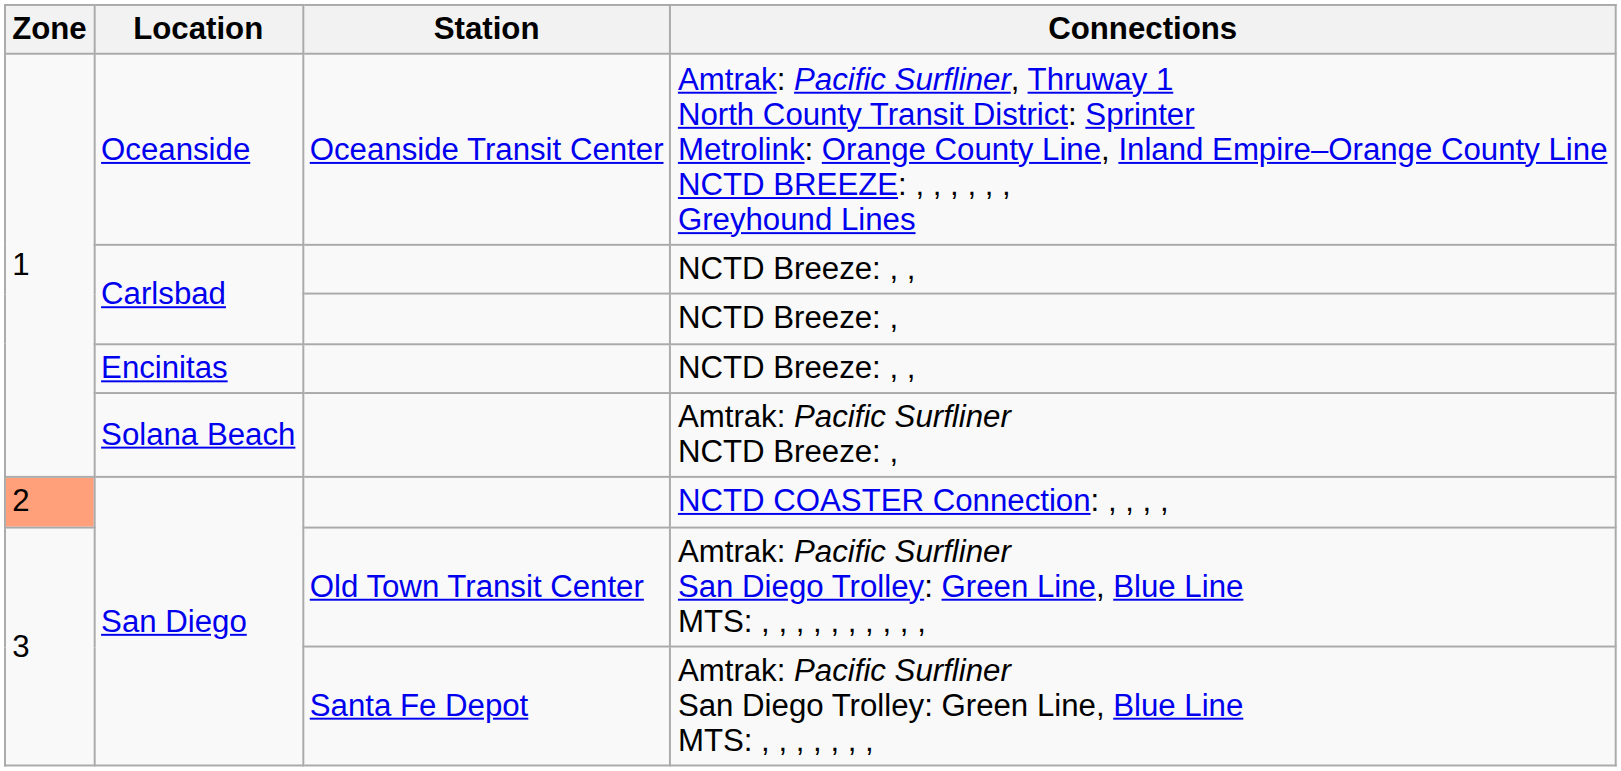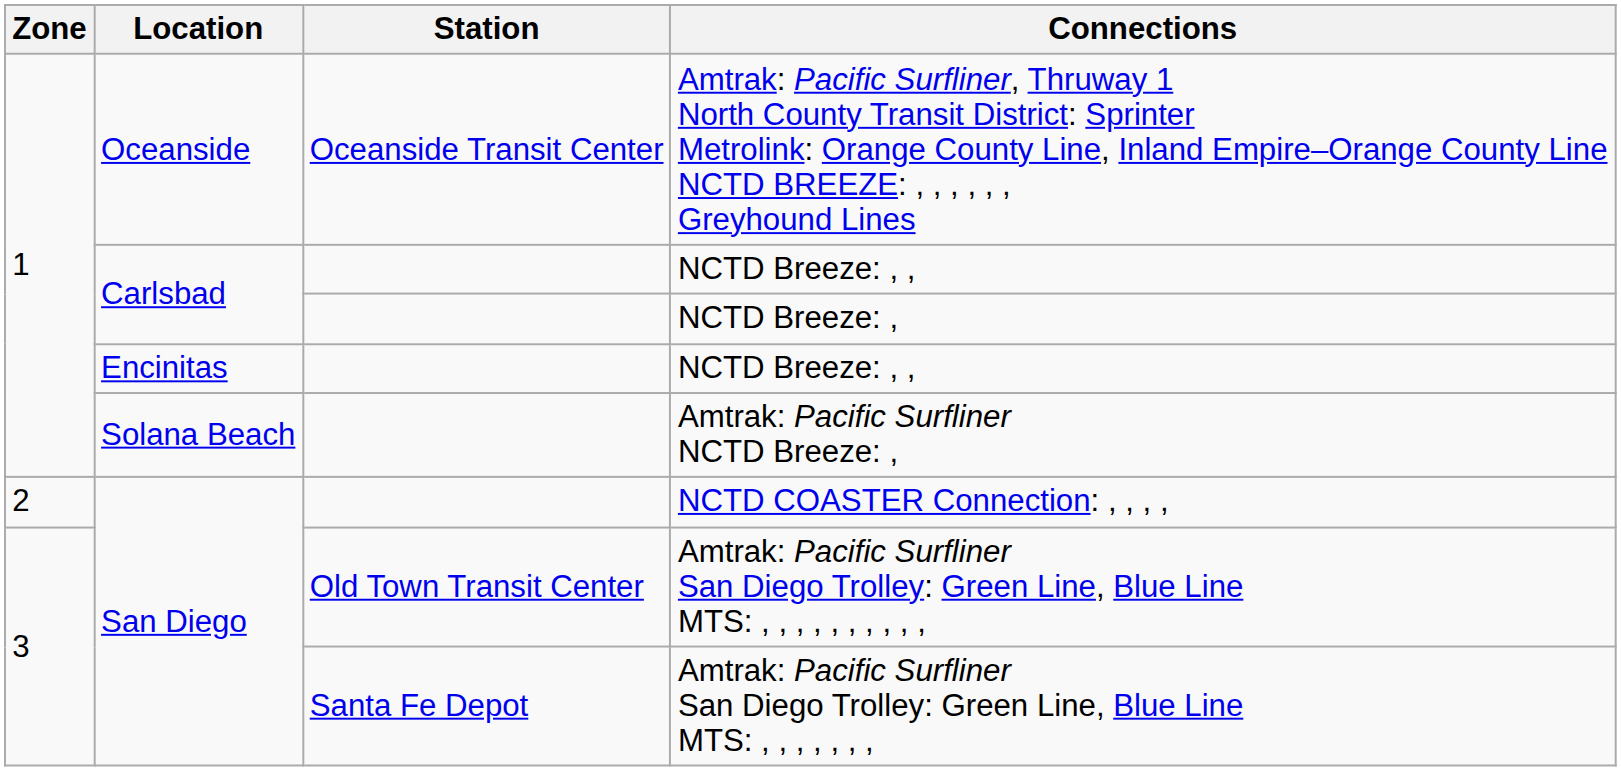(21, 501) lightsalmon background -> (21, 501) no background
